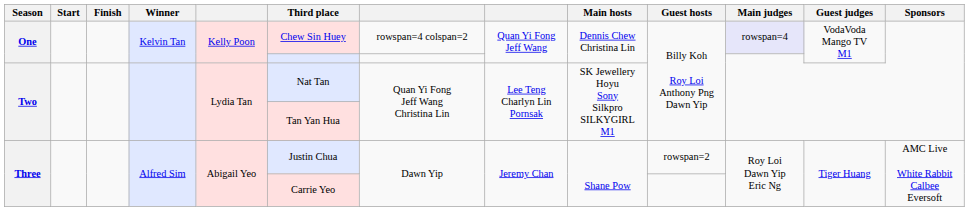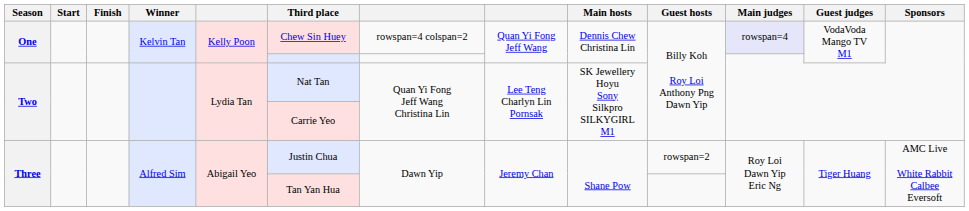(313, 120) Tan Yan Hua -> (313, 120) Carrie Yeo
(313, 189) Carrie Yeo -> (313, 189) Tan Yan Hua
